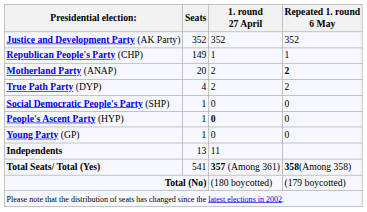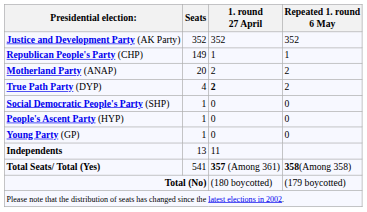(287, 71) bold -> (287, 71) normal
(213, 87) normal -> (213, 87) bold
(213, 119) bold -> (213, 119) normal
